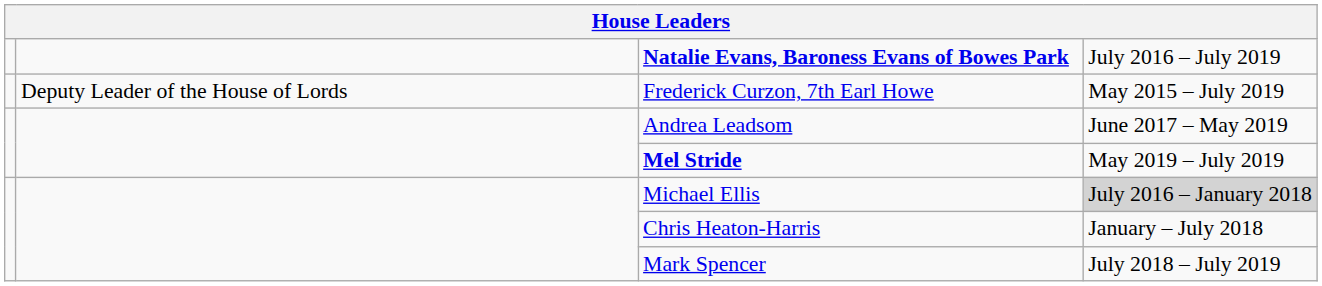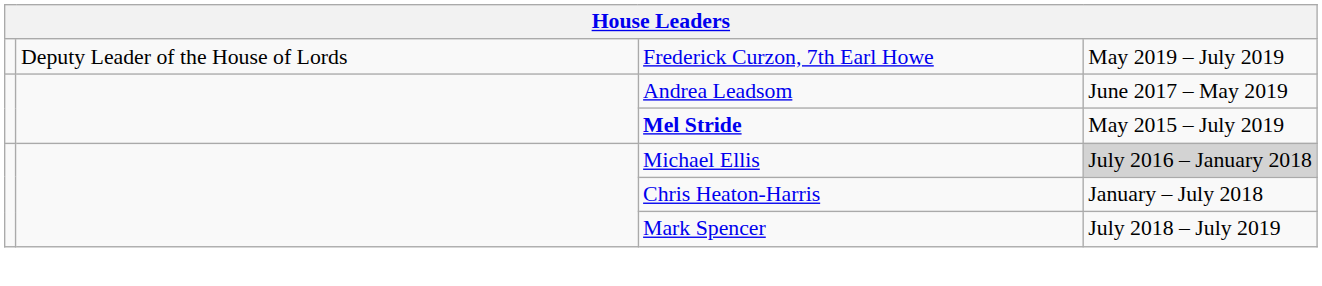- row: (856, 56)
(1186, 90) May 2015 – July 2019 -> (1186, 56) May 2019 – July 2019
(1186, 159) May 2019 – July 2019 -> (1186, 125) May 2015 – July 2019
